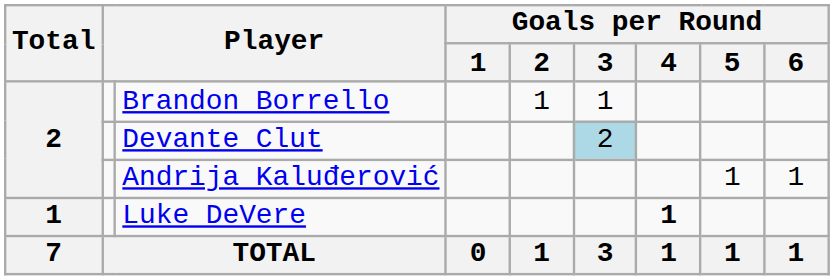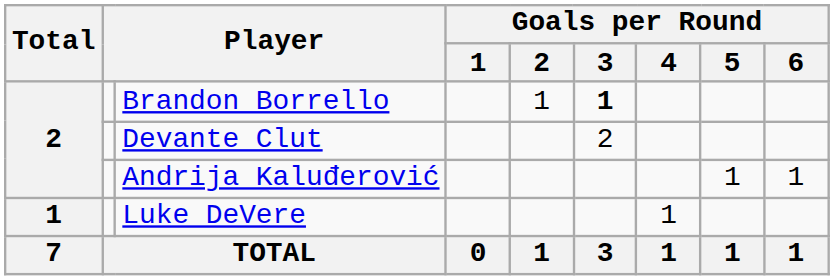(605, 101) normal -> (605, 101) bold
(605, 139) lightblue background -> (605, 139) no background
(669, 216) bold -> (669, 216) normal
